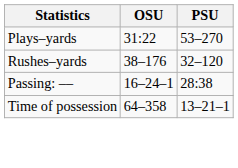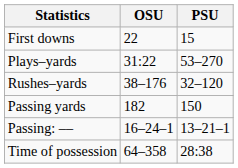+ row: (41, 38)
+ row: (47, 106)
(196, 83) 28:38 -> (205, 128) 13–21–1
(205, 106) 13–21–1 -> (196, 151) 28:38
